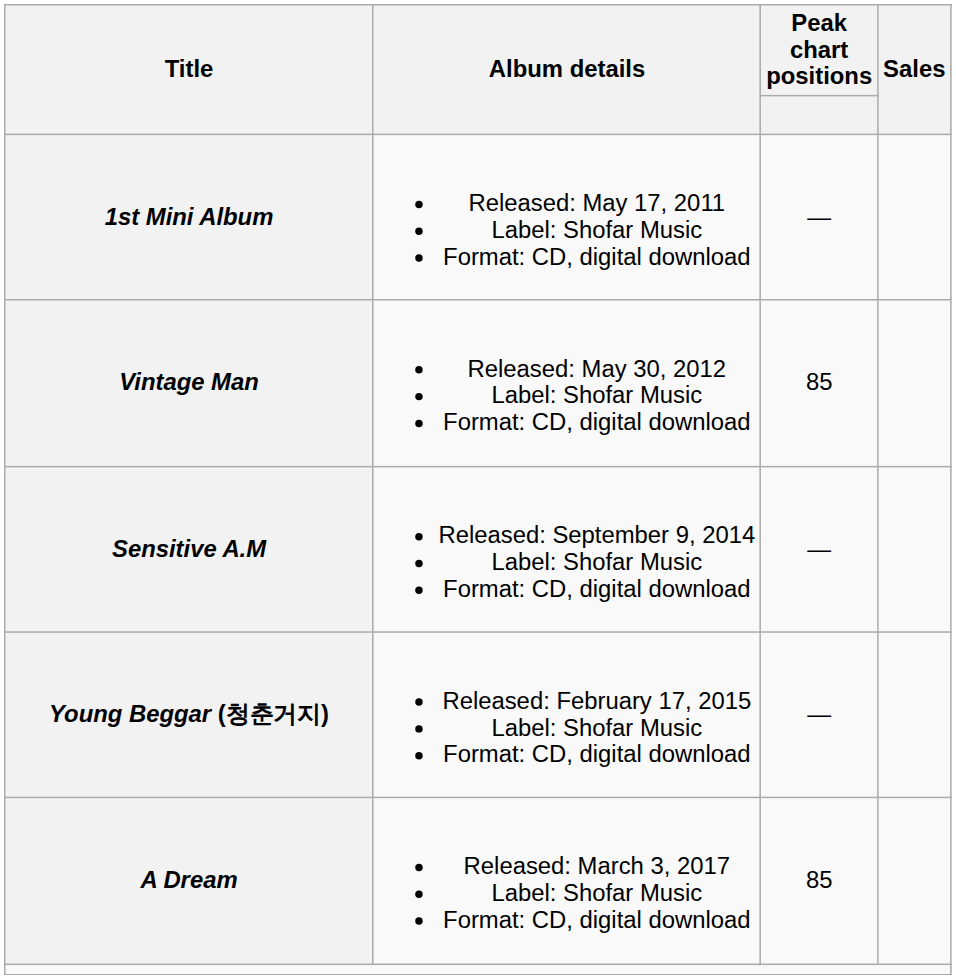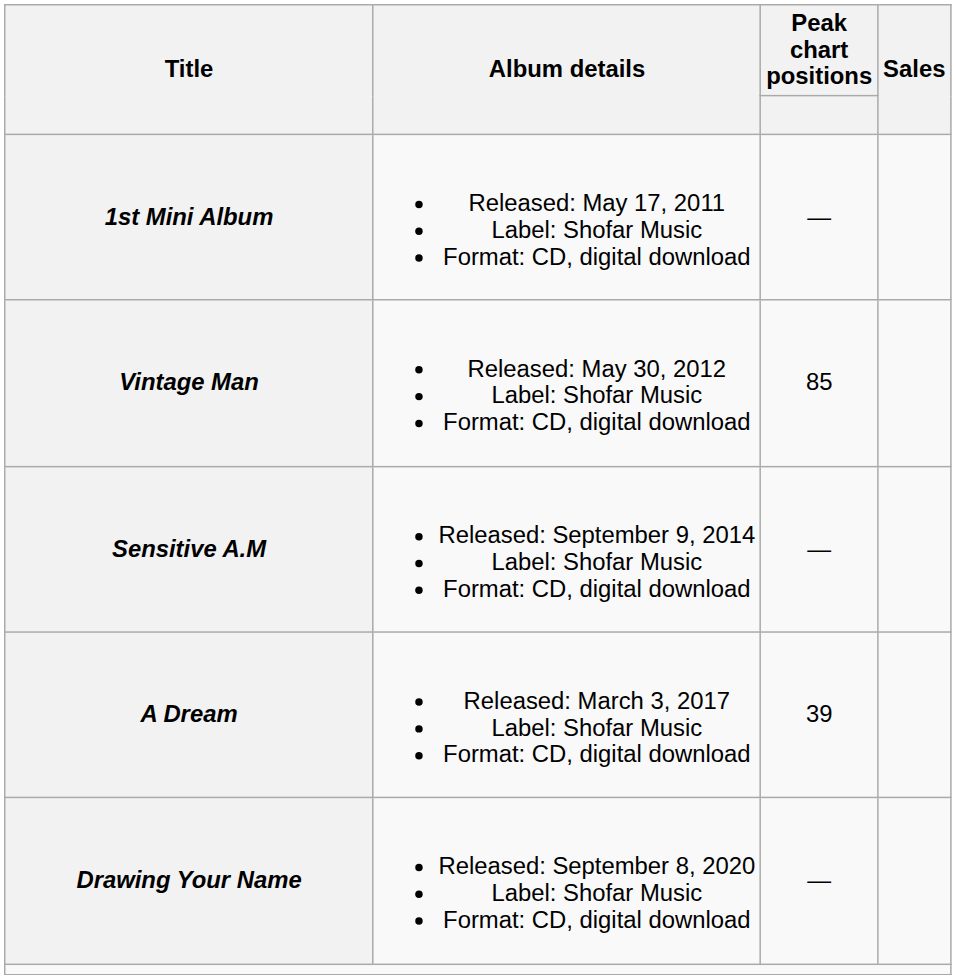- row: (189, 713)
(819, 880) 85 -> (819, 714) 39
+ row: (189, 880)
